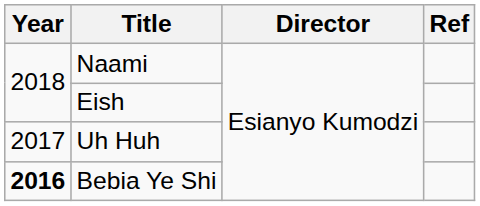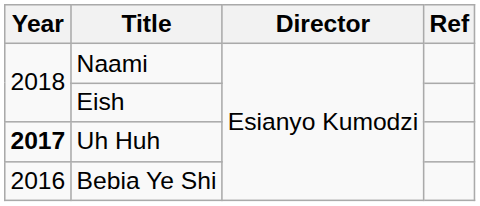(38, 141) normal -> (38, 141) bold
(38, 180) bold -> (38, 180) normal
